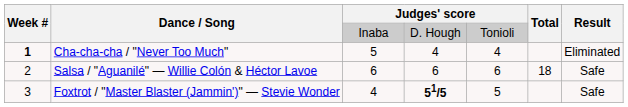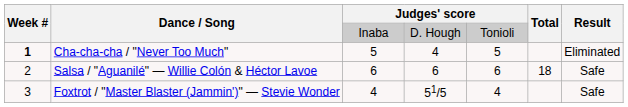(497, 52) 4 -> (497, 52) 5
(435, 91) bold -> (435, 91) normal
(497, 91) 5 -> (497, 91) 4
